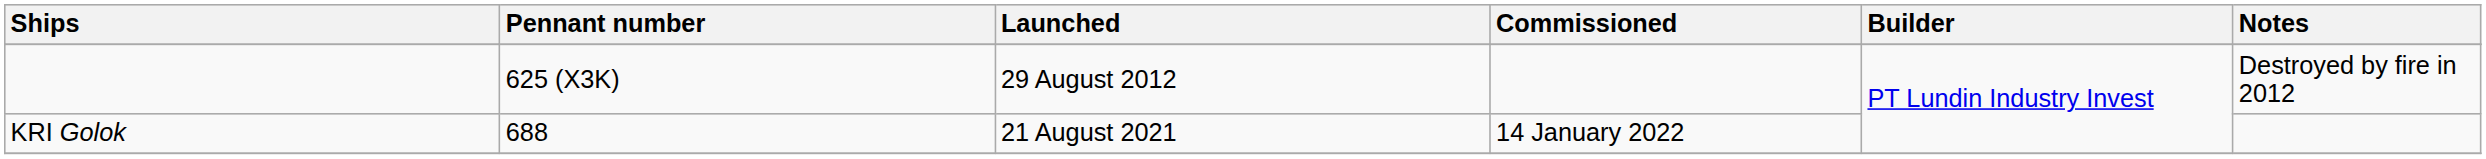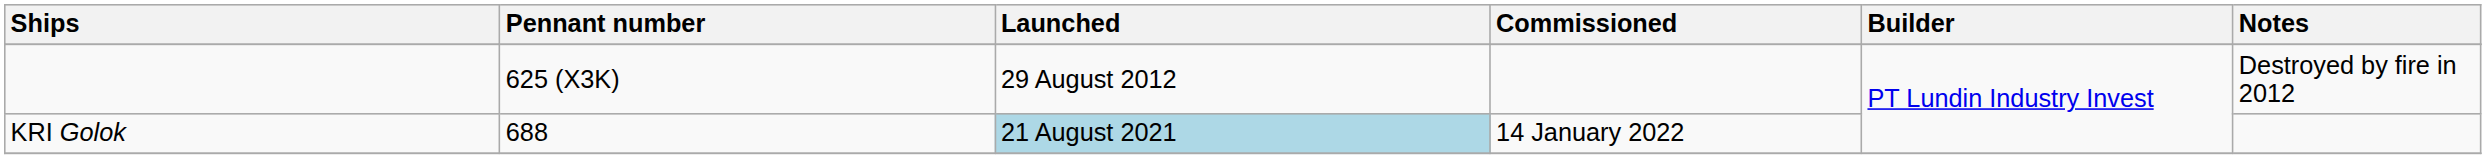(1089, 133) no background -> (1089, 133) lightblue background
